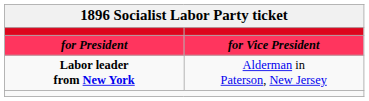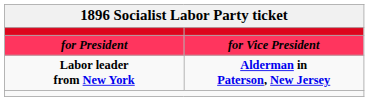(274, 73) normal -> (274, 73) bold
